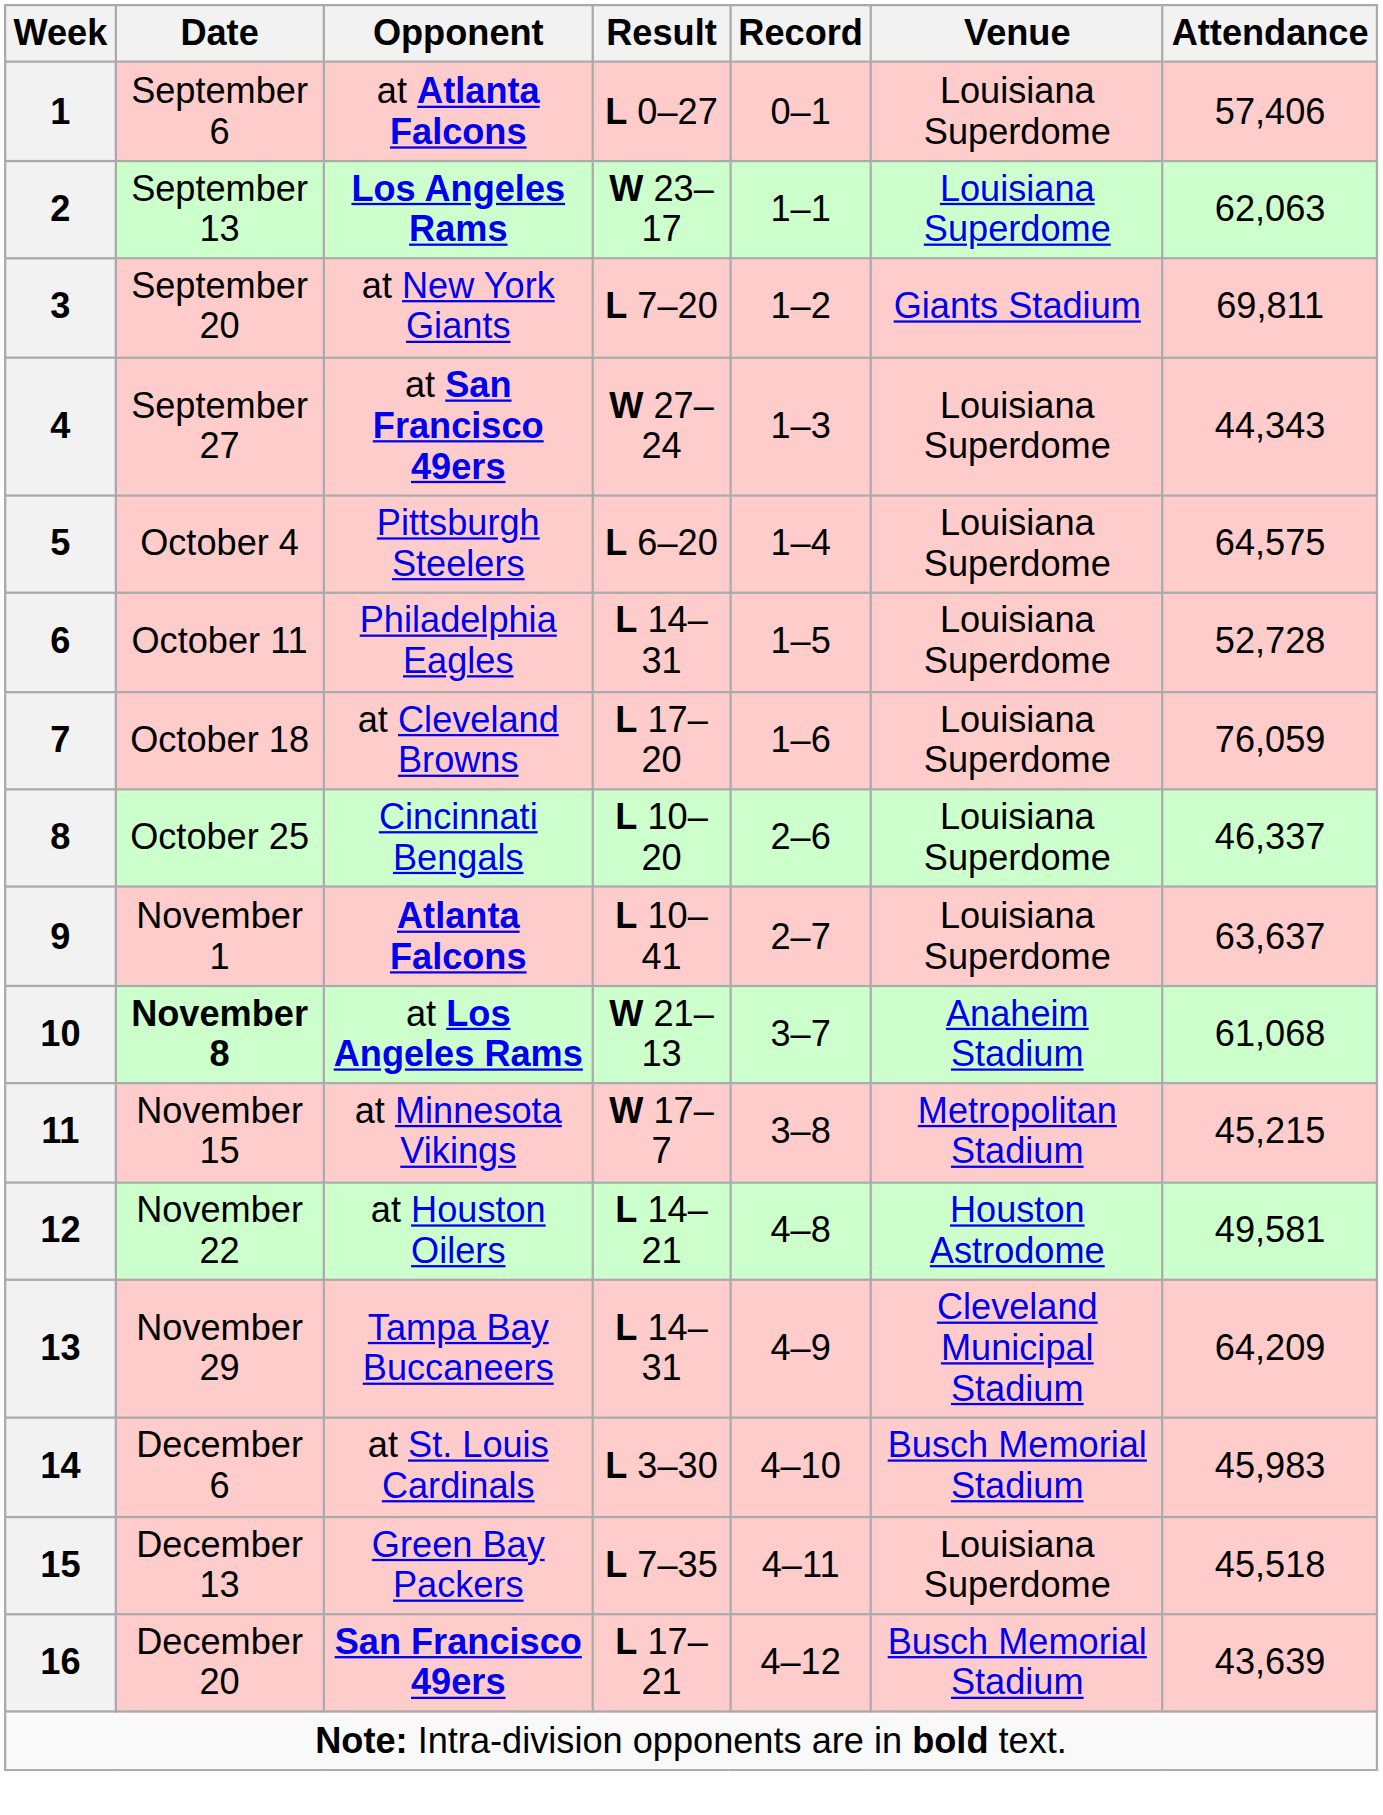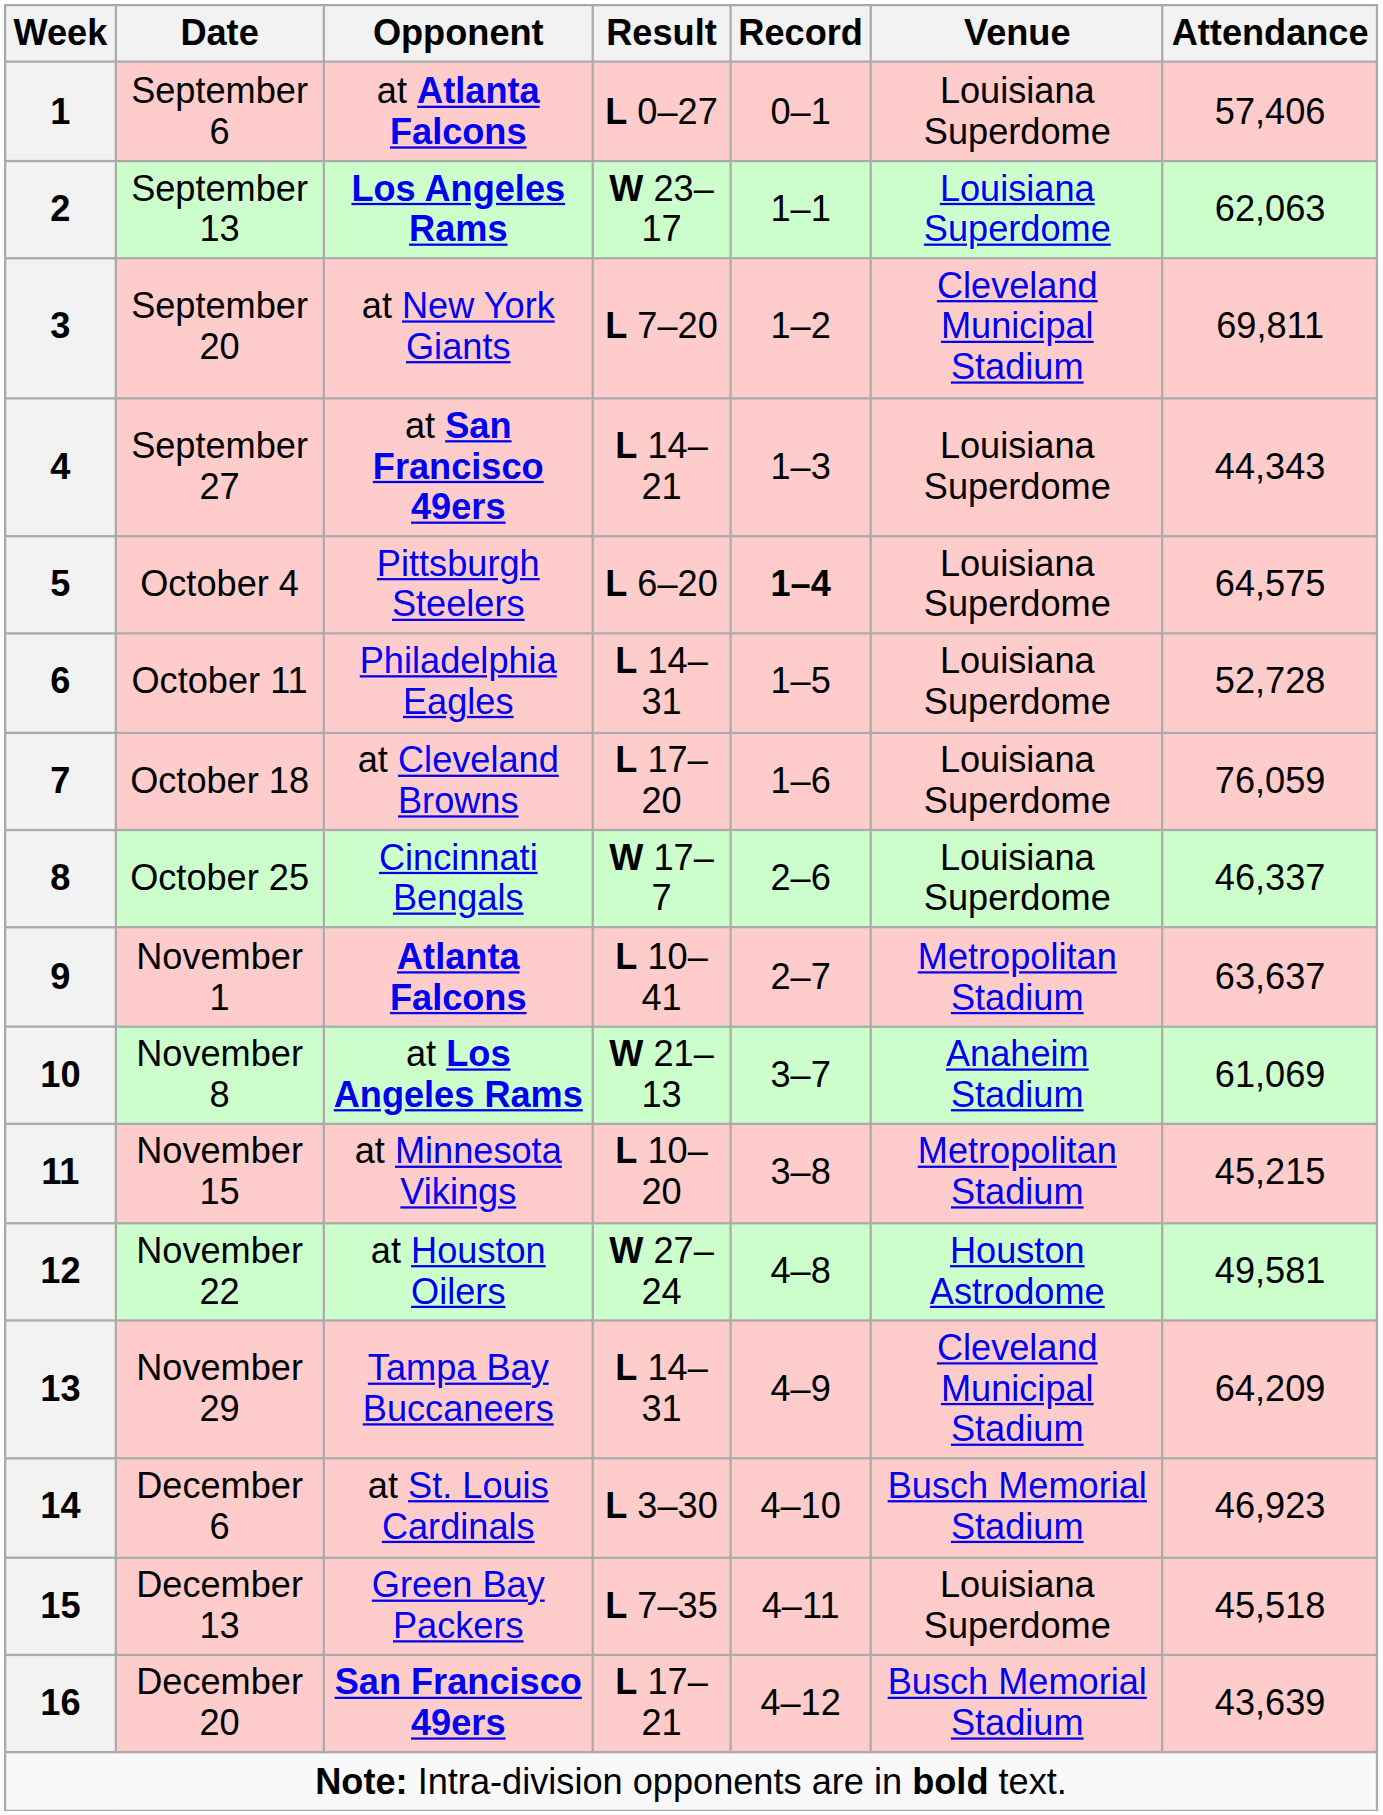(1017, 306) Giants Stadium -> (1017, 327) Cleveland Municipal Stadium
(661, 425) W 27–24 -> (662, 465) L 14–21
(801, 543) normal -> (801, 584) bold
(662, 837) L 10–20 -> (661, 878) W 17–7
(1017, 935) Louisiana Superdome -> (1017, 976) Metropolitan Stadium
(220, 1033) bold -> (220, 1074) normal
(1270, 1033) 61,068 -> (1270, 1074) 61,069
(661, 1131) W 17–7 -> (662, 1172) L 10–20
(662, 1229) L 14–21 -> (661, 1270) W 27–24
(1270, 1466) 45,983 -> (1270, 1507) 46,923
